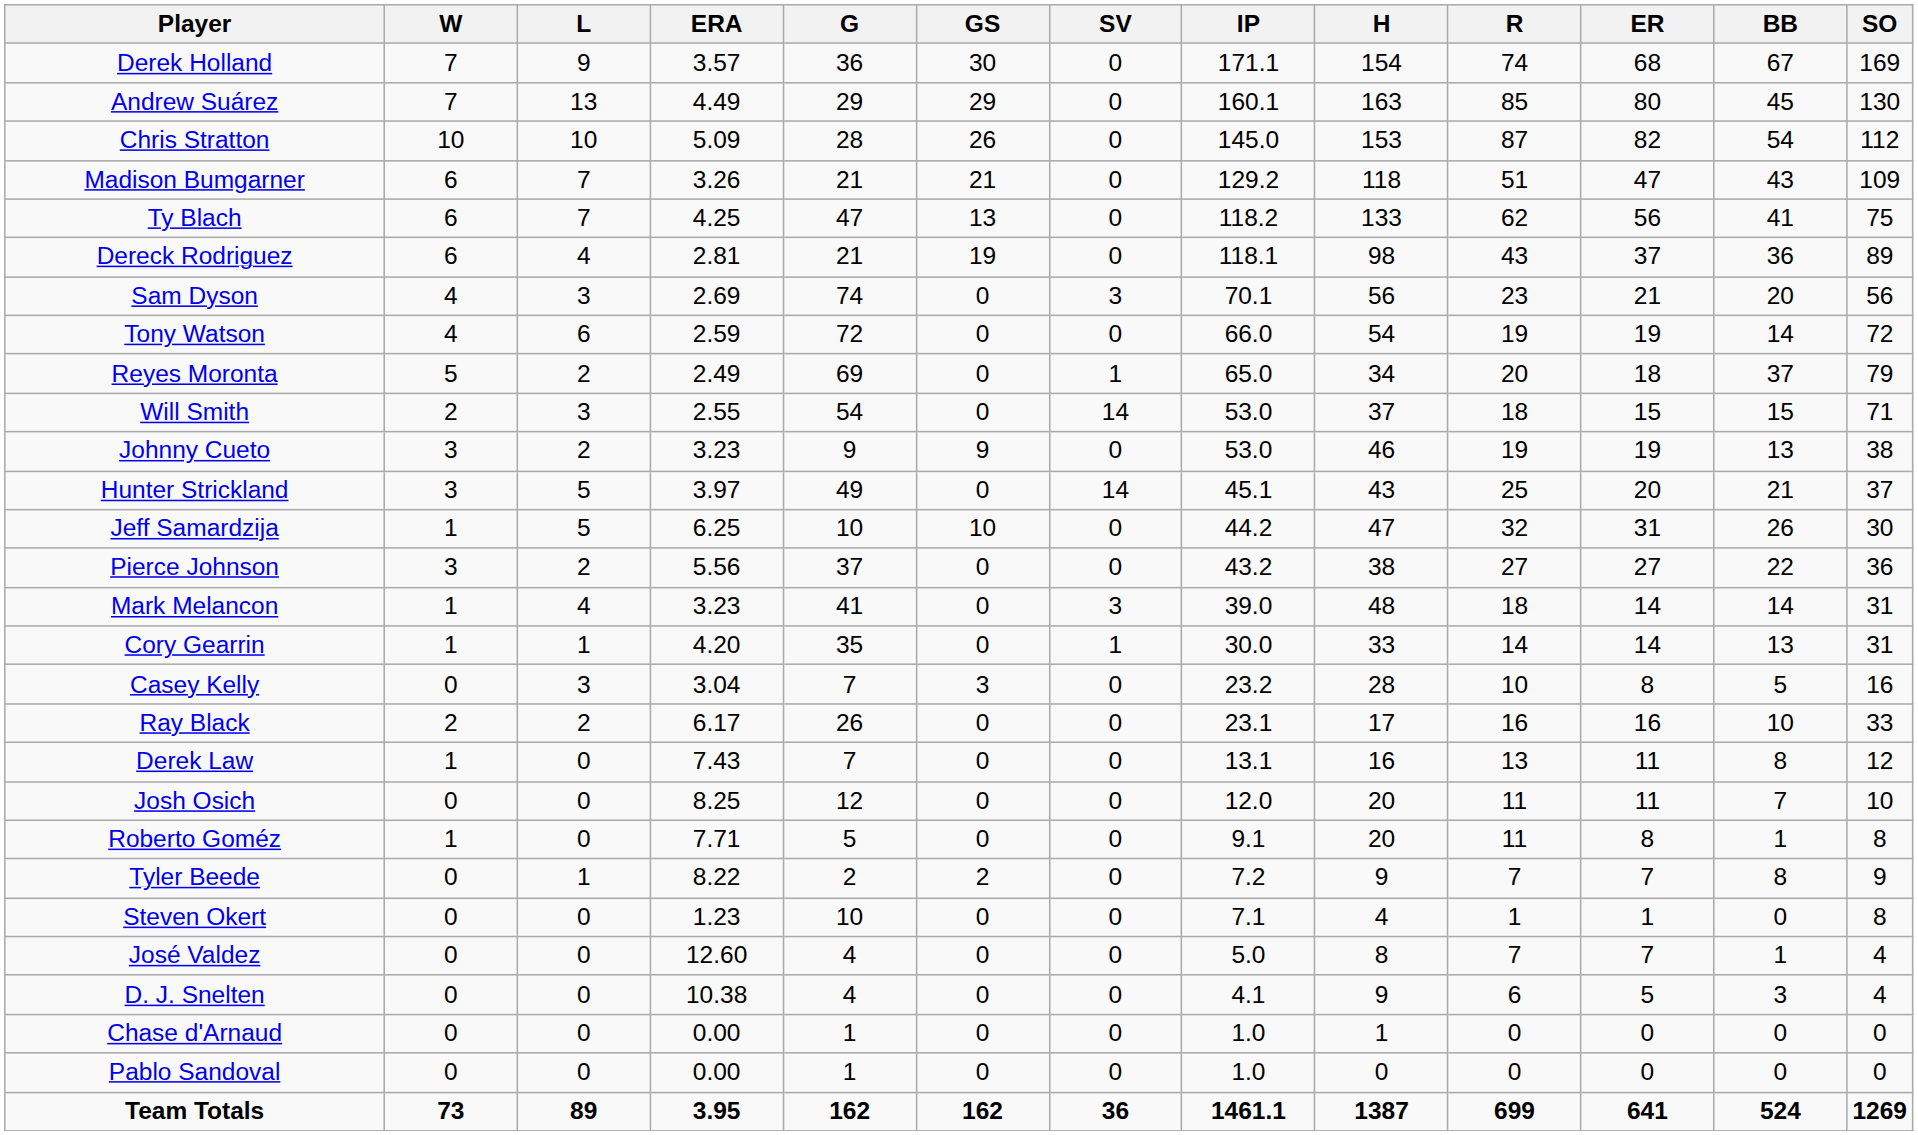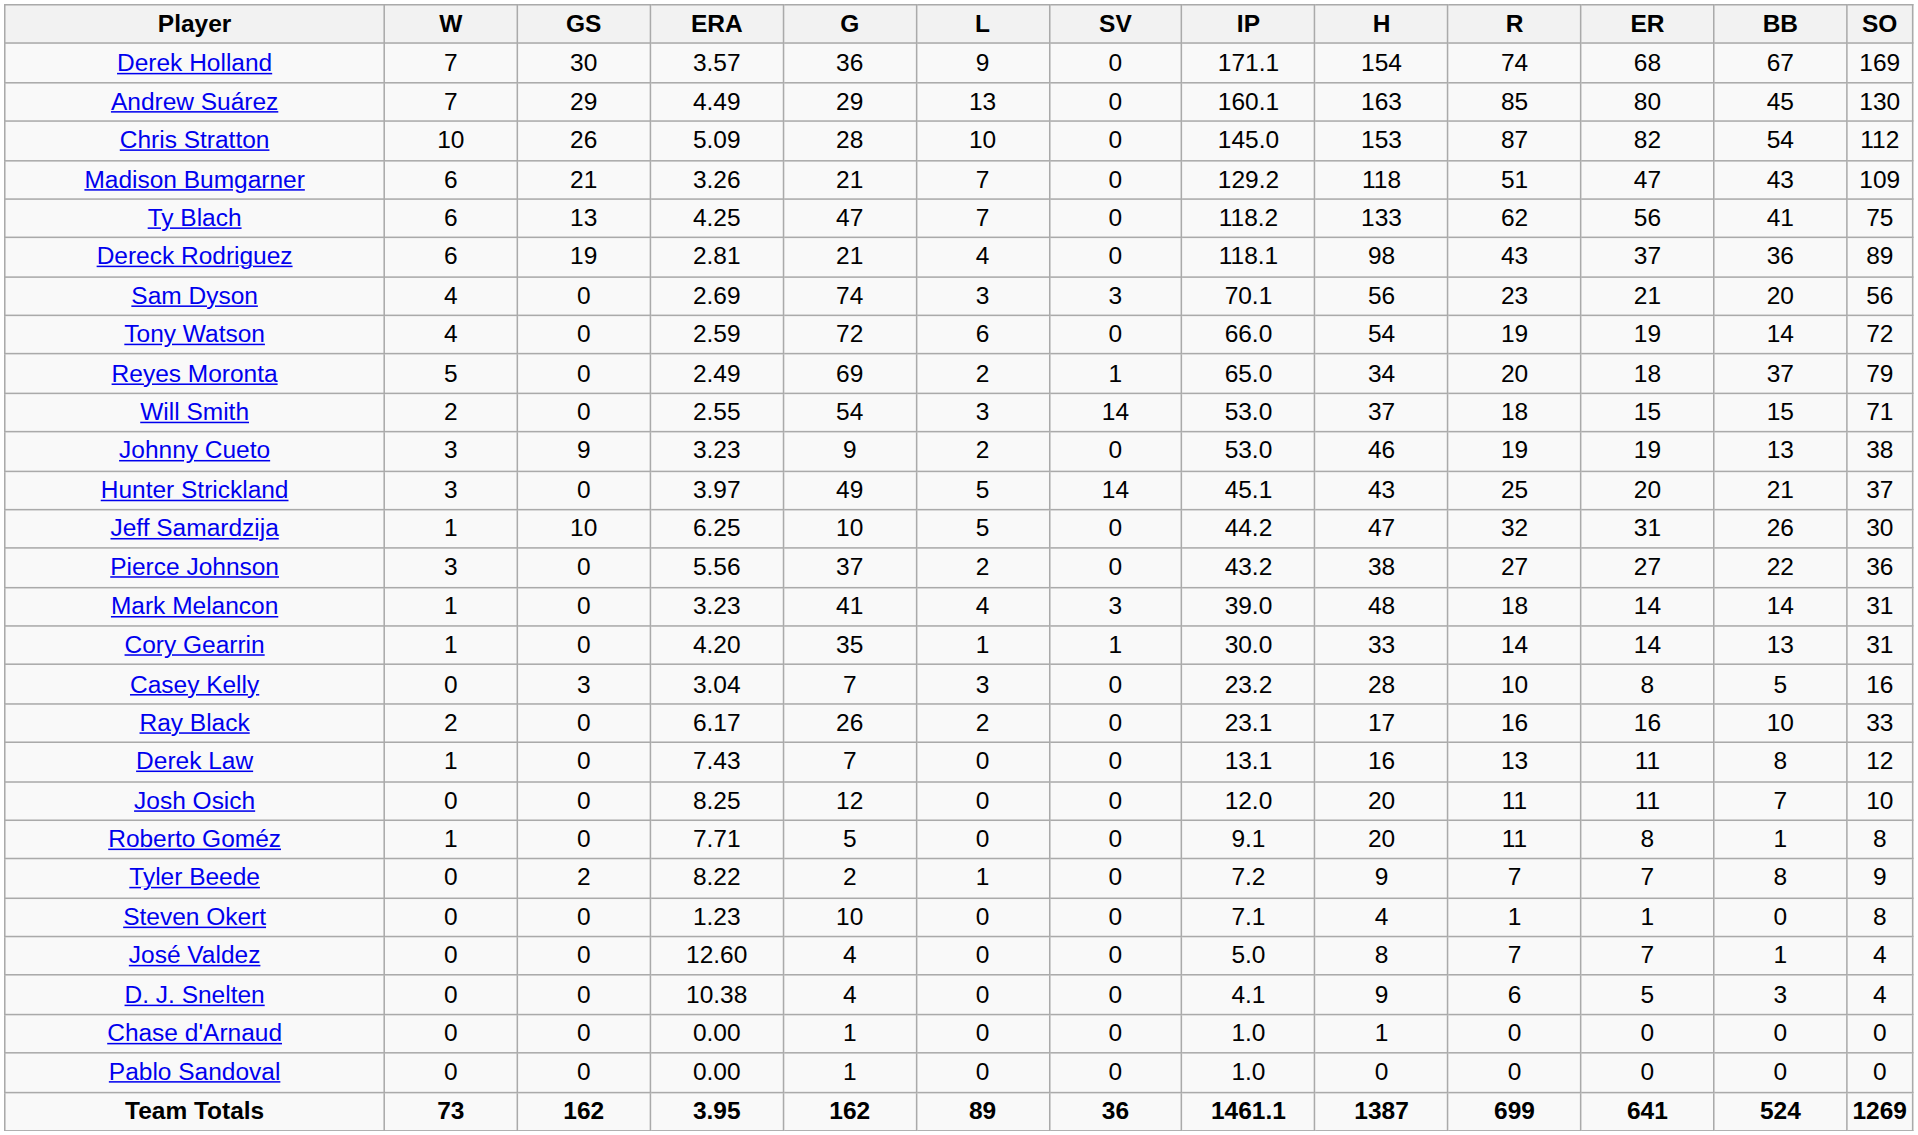columns swapped: (584, 23) <-> (983, 23)
